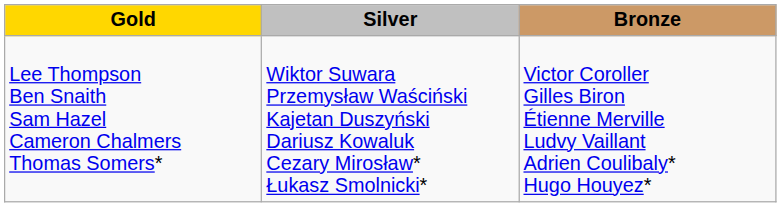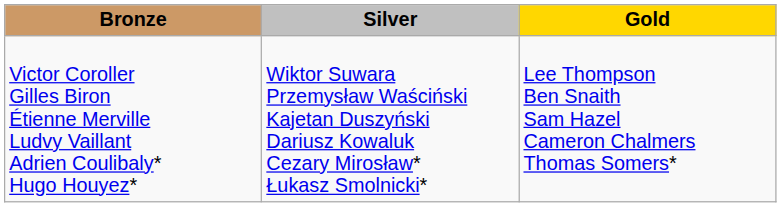columns swapped: (133, 20) <-> (647, 20)
